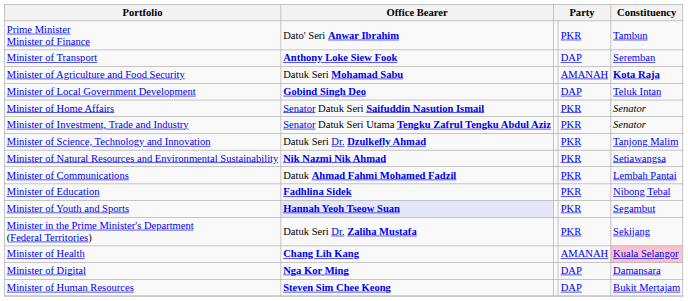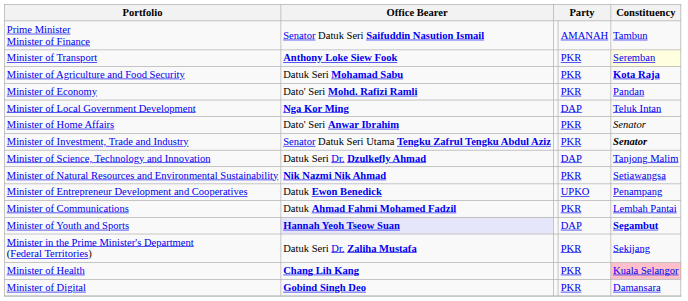(341, 35) Dato' Seri Anwar Ibrahim -> (384, 35) Senator Datuk Seri Saifuddin Nasution Ismail
(571, 35) PKR -> (584, 35) AMANAH
(571, 58) DAP -> (571, 58) PKR
(634, 58) no background -> (634, 58) lightyellow background
(584, 74) AMANAH -> (571, 74) PKR
+ row: (52, 91)
(325, 91) Gobind Singh Deo -> (316, 108) Nga Kor Ming
(384, 108) Senator Datuk Seri Saifuddin Nasution Ismail -> (341, 125) Dato' Seri Anwar Ibrahim
(630, 125) normal -> (630, 141) bold
(571, 141) PKR -> (571, 158) DAP
+ row: (127, 192)
- row: (53, 192)
(571, 208) PKR -> (571, 225) DAP
(634, 208) normal -> (636, 225) bold
(584, 254) AMANAH -> (571, 271) PKR
(316, 271) Nga Kor Ming -> (325, 287) Gobind Singh Deo
(571, 271) DAP -> (571, 287) PKR
- row: (70, 287)
